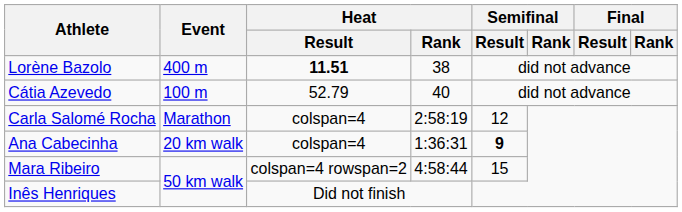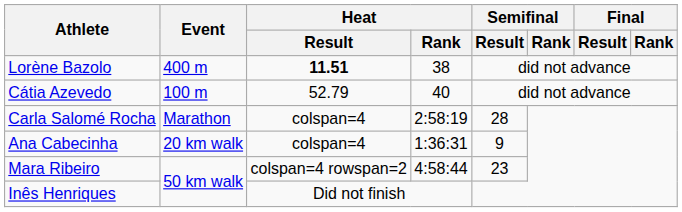(500, 119) 12 -> (500, 119) 28
(500, 144) bold -> (500, 144) normal
(500, 169) 15 -> (500, 169) 23
